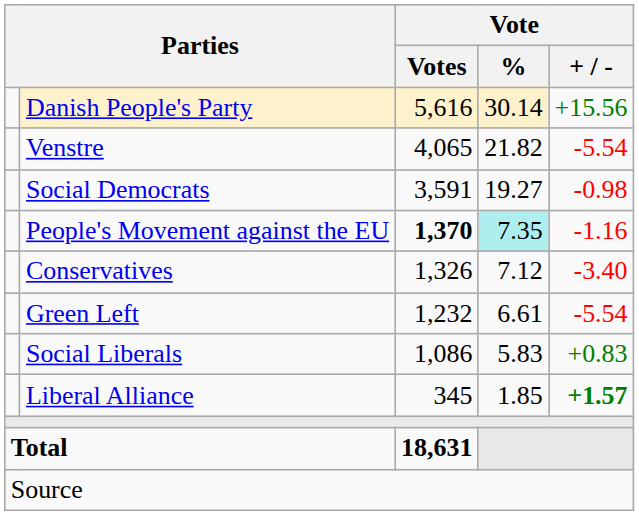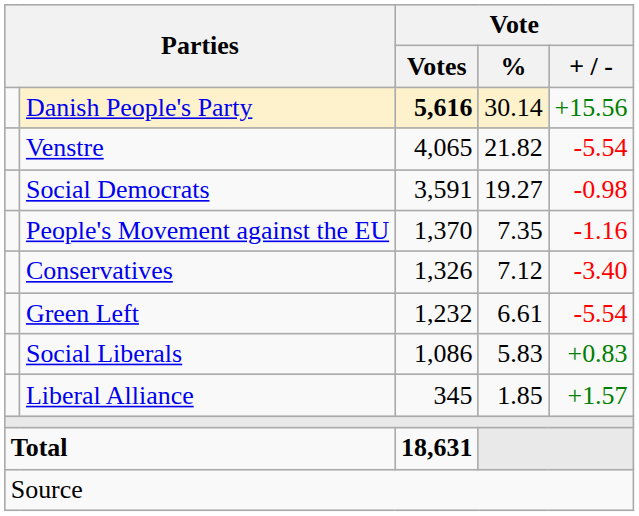(443, 107) normal -> (443, 107) bold
(443, 230) bold -> (443, 230) normal
(520, 230) paleturquoise background -> (520, 230) no background
(597, 395) bold -> (598, 395) normal
